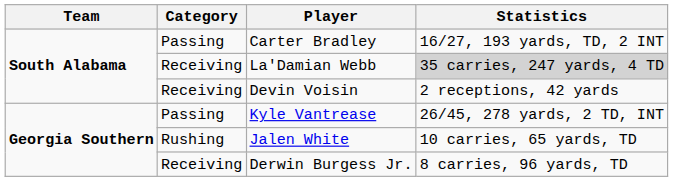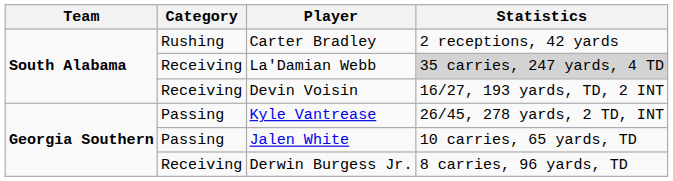(193, 42) Passing -> (193, 42) Rushing
(542, 42) 16/27, 193 yards, TD, 2 INT -> (519, 42) 2 receptions, 42 yards
(519, 91) 2 receptions, 42 yards -> (542, 91) 16/27, 193 yards, TD, 2 INT
(193, 140) Rushing -> (193, 140) Passing
